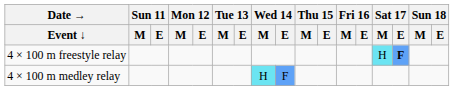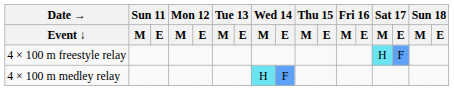(401, 55) bold -> (401, 55) normal
